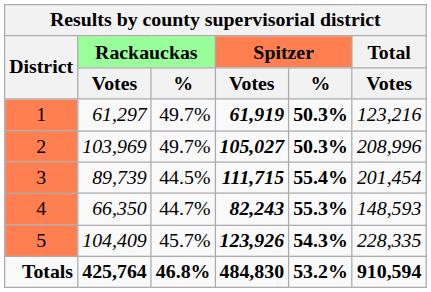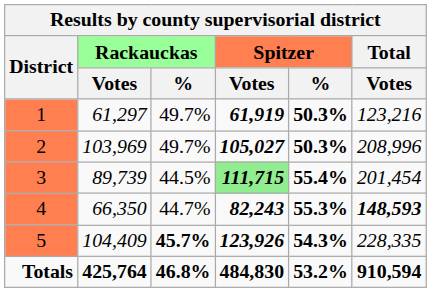(253, 177) no background -> (253, 177) lightgreen background
(389, 209) normal -> (389, 209) bold
(185, 240) normal -> (183, 240) bold
